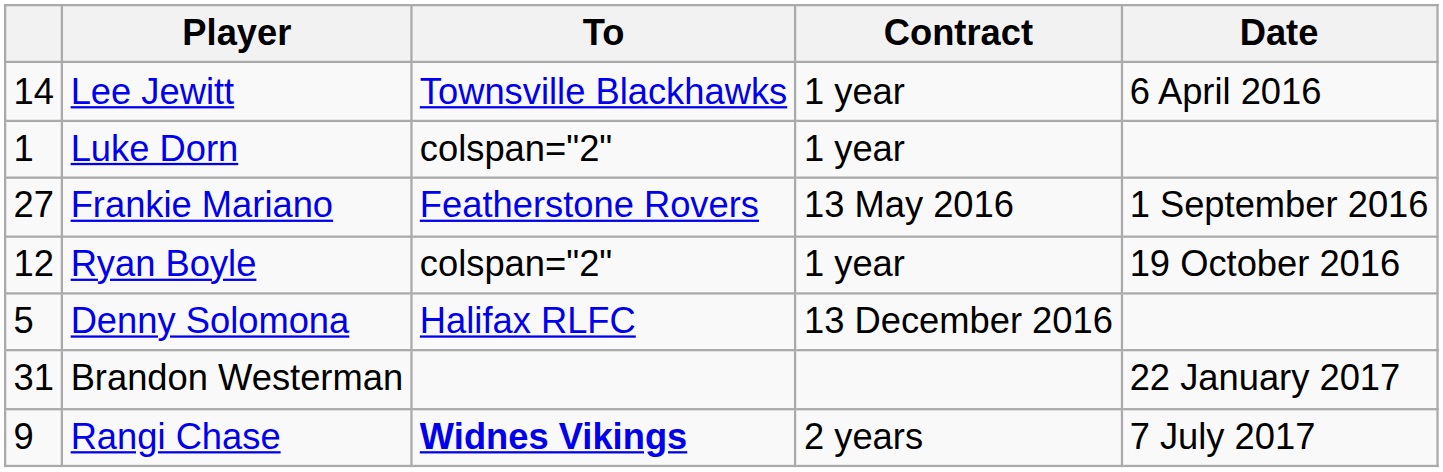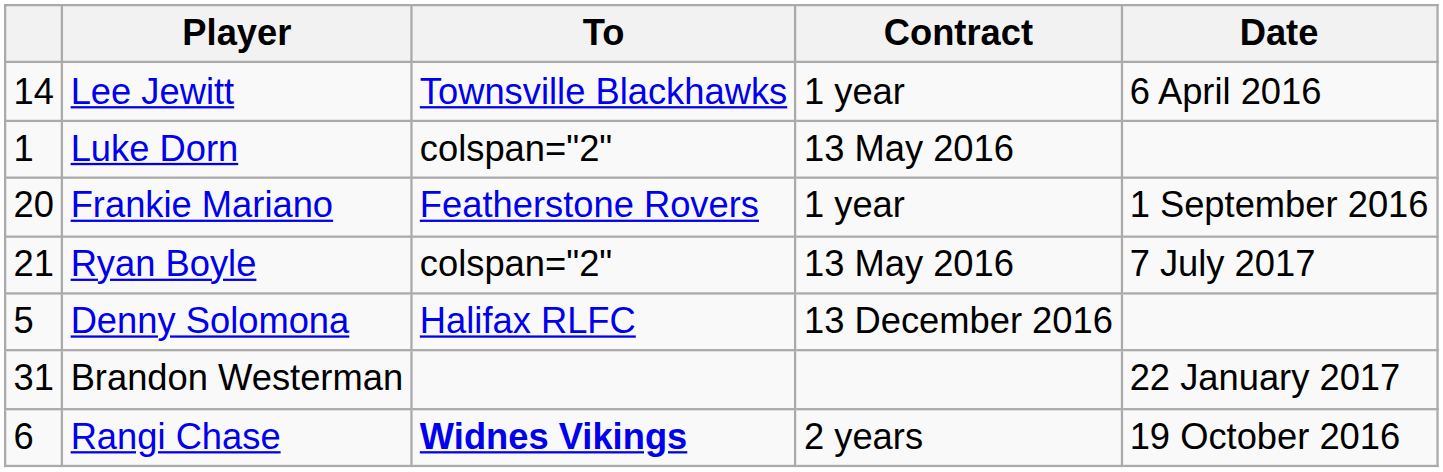(854, 148) 1 year -> (909, 148) 13 May 2016
(34, 206) 27 -> (34, 206) 20
(909, 206) 13 May 2016 -> (854, 206) 1 year
(34, 263) 12 -> (34, 263) 21
(854, 263) 1 year -> (909, 263) 13 May 2016
(1265, 263) 19 October 2016 -> (1223, 263) 7 July 2017
(24, 436) 9 -> (24, 436) 6
(1223, 436) 7 July 2017 -> (1265, 436) 19 October 2016
